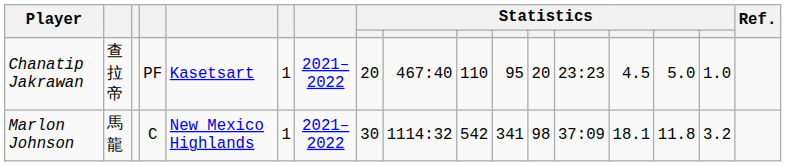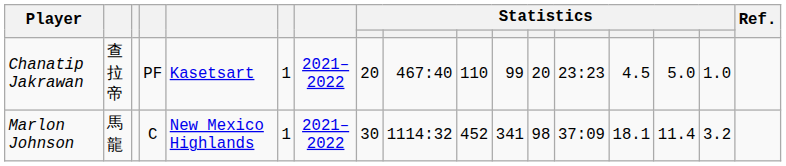(515, 74) 95 -> (515, 74) 99
(474, 136) 542 -> (474, 136) 452
(677, 136) 11.8 -> (677, 136) 11.4
